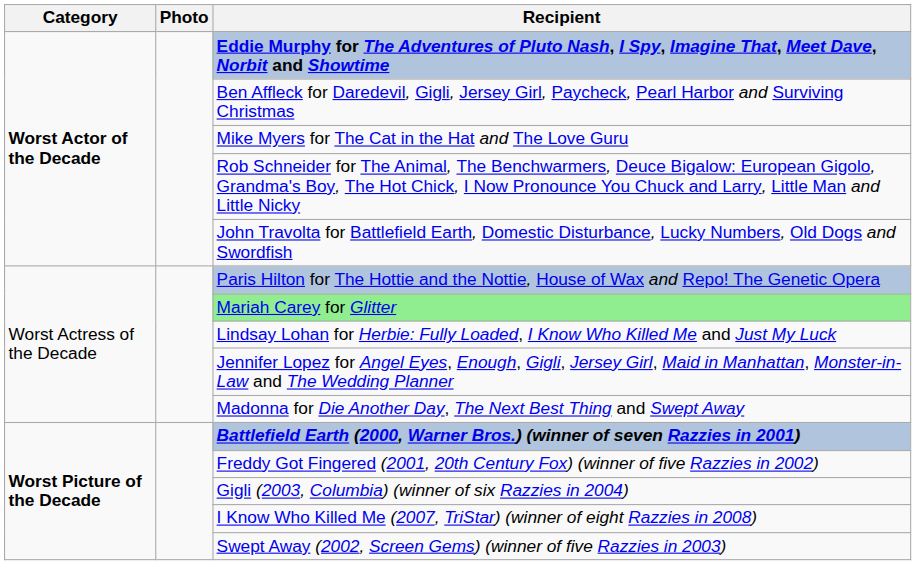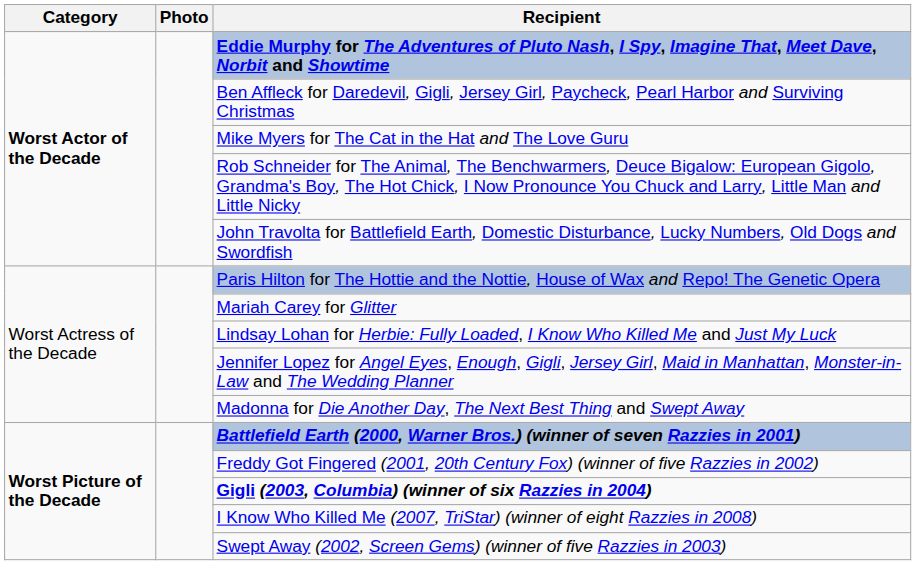(306, 307) lightgreen background -> (306, 307) no background
(423, 491) normal -> (434, 491) bold
